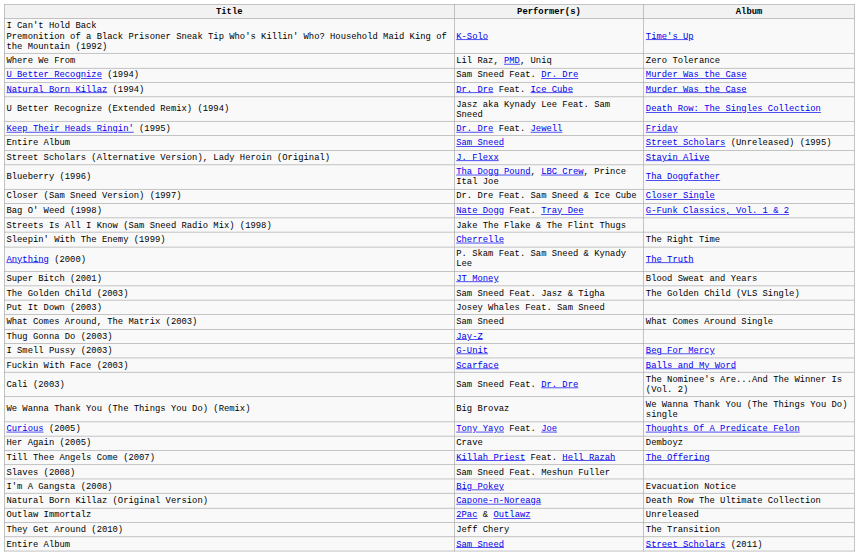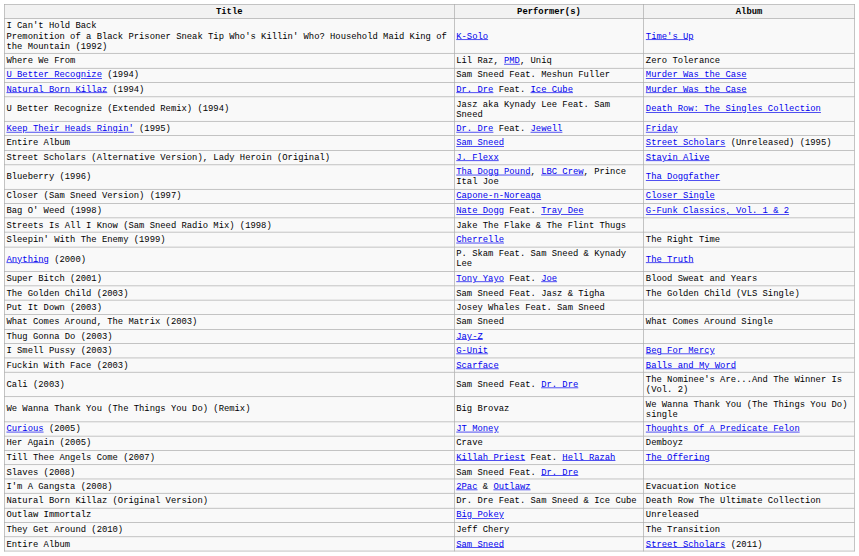(517, 75) Sam Sneed Feat. Dr. Dre -> (533, 75) Sam Sneed Feat. Meshun Fuller
(546, 196) Dr. Dre Feat. Sam Sneed & Ice Cube -> (499, 196) Capone-n-Noreaga
(477, 279) JT Money -> (507, 279) Tony Yayo Feat. Joe
(507, 429) Tony Yayo Feat. Joe -> (477, 429) JT Money
(533, 472) Sam Sneed Feat. Meshun Fuller -> (517, 472) Sam Sneed Feat. Dr. Dre
(480, 486) Big Pokey -> (493, 486) 2Pac & Outlawz
(499, 501) Capone-n-Noreaga -> (546, 501) Dr. Dre Feat. Sam Sneed & Ice Cube
(493, 515) 2Pac & Outlawz -> (480, 515) Big Pokey
